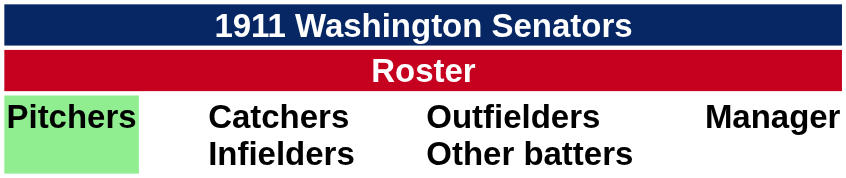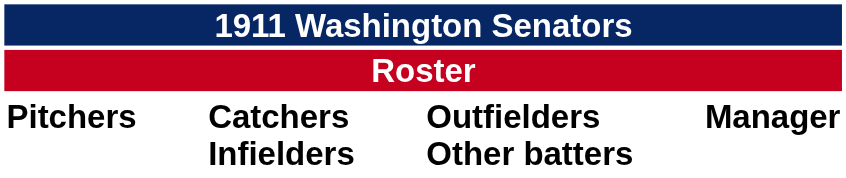(72, 116) lightgreen background -> (72, 116) no background
